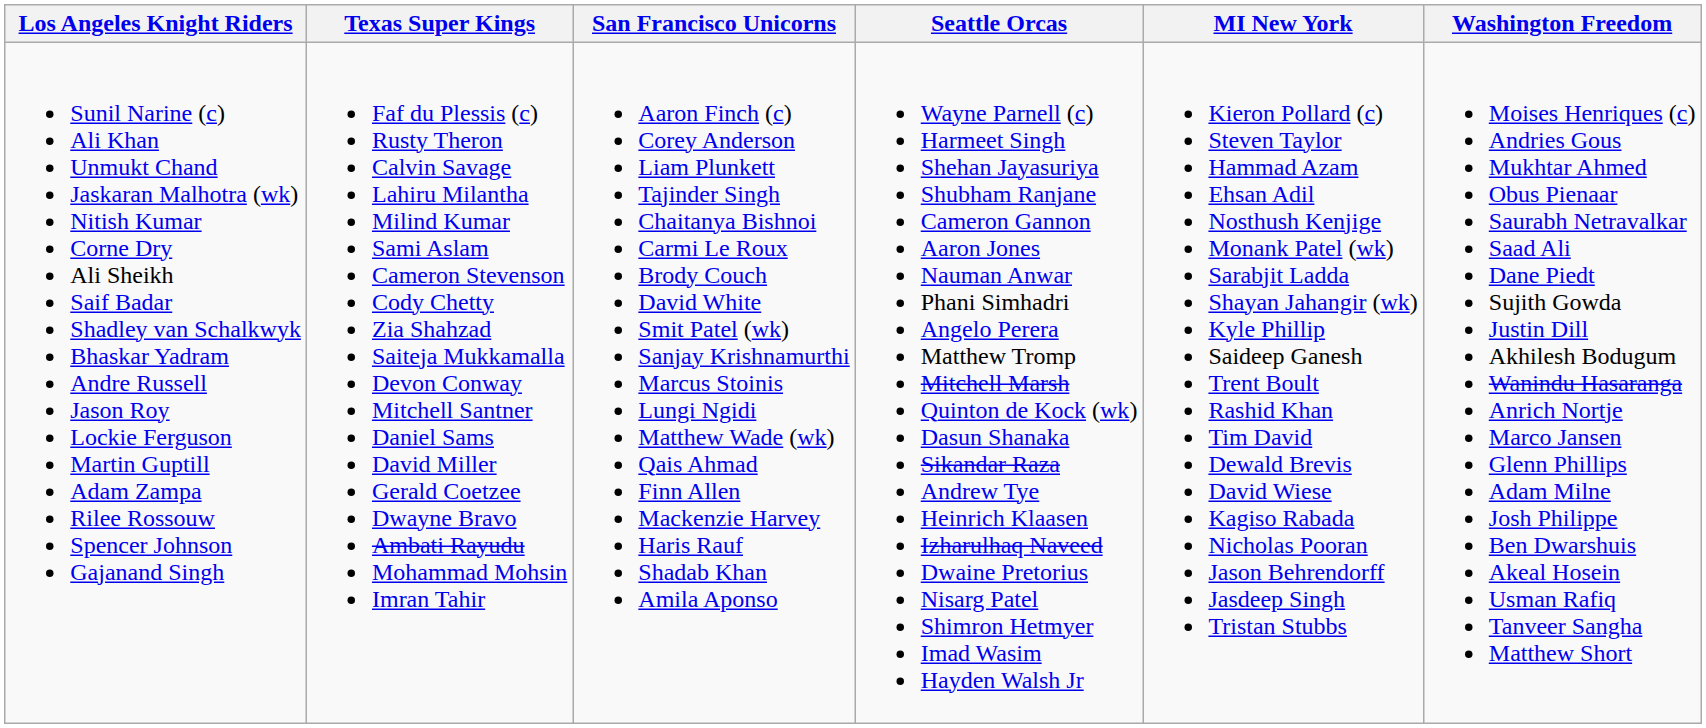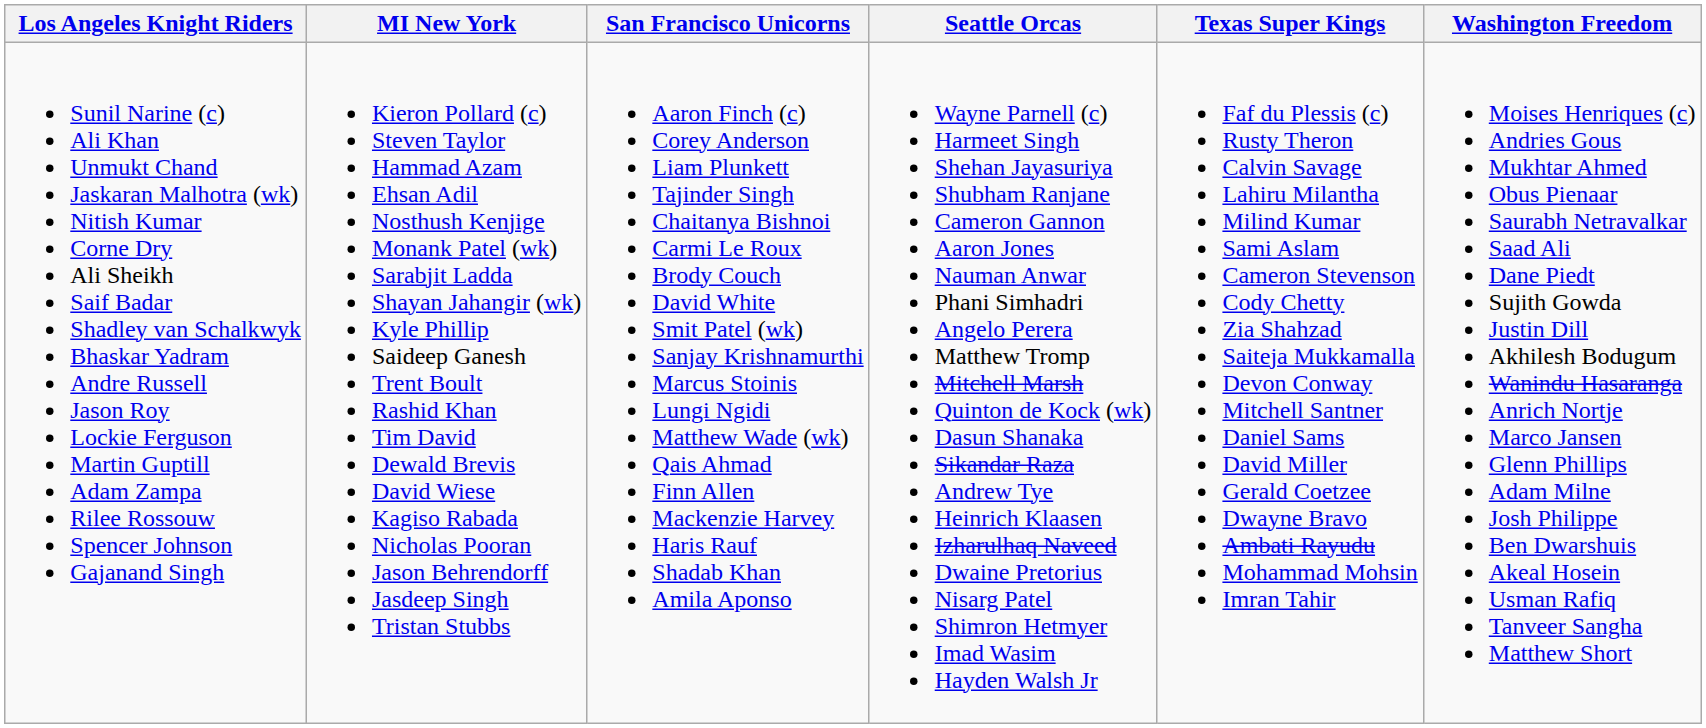columns swapped: (1283, 23) <-> (440, 23)
